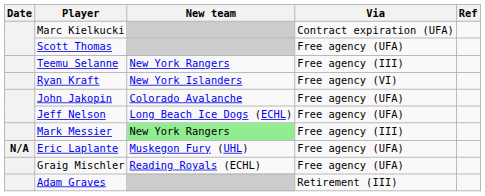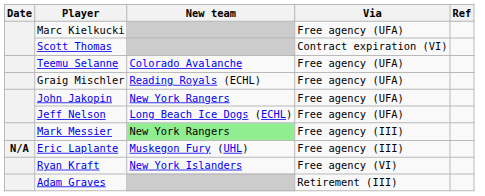(376, 30) Contract expiration (UFA) -> (350, 30) Free agency (UFA)
(350, 47) Free agency (UFA) -> (372, 47) Contract expiration (VI)
(180, 64) New York Rangers -> (186, 64) Colorado Avalanche
(350, 64) Free agency (III) -> (350, 64) Free agency (UFA)
rows swapped: (68, 81) <-> (81, 165)
(186, 98) Colorado Avalanche -> (180, 98) New York Rangers
(350, 148) Free agency (UFA) -> (350, 148) Free agency (III)
